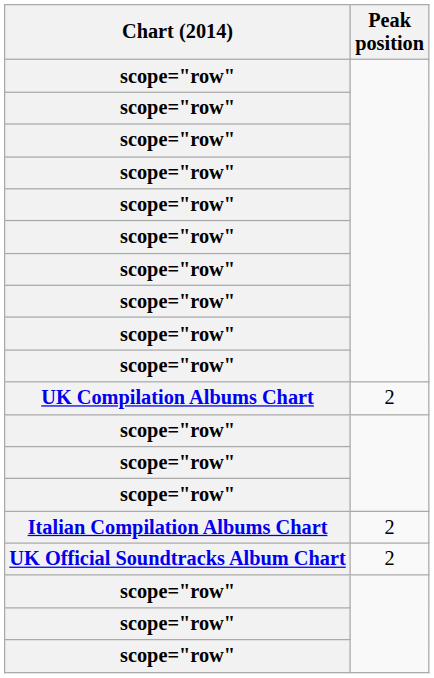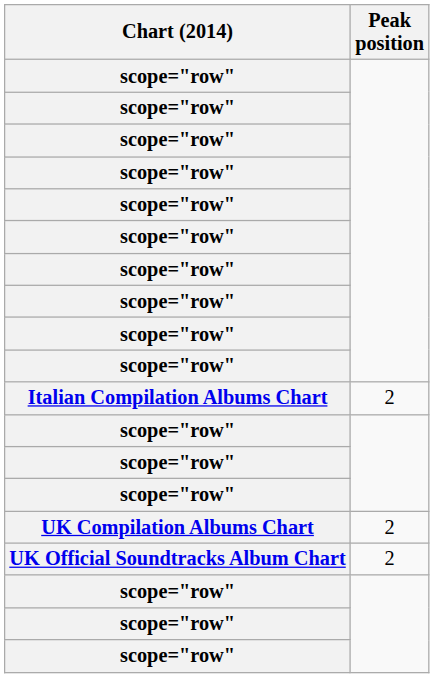rows swapped: (178, 526) <-> (178, 397)
